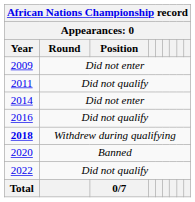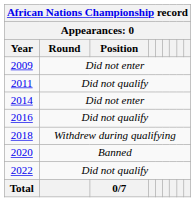(22, 135) bold -> (22, 135) normal
